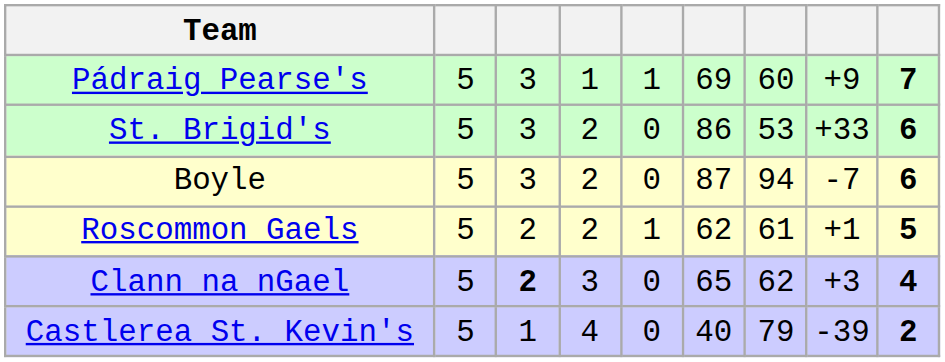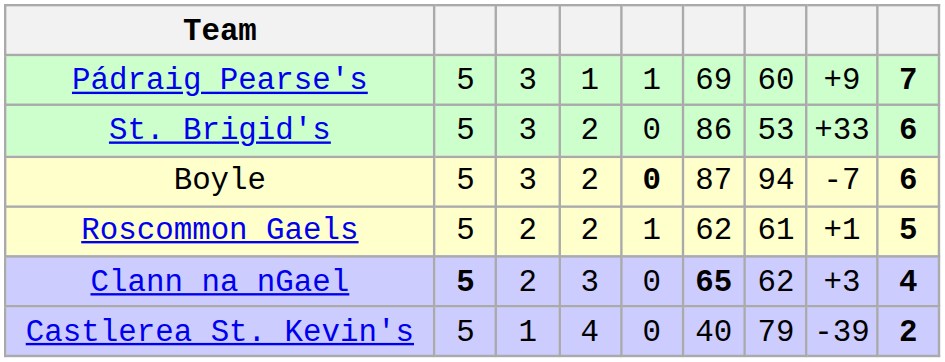(652, 181) normal -> (652, 181) bold
(466, 281) normal -> (466, 281) bold
(528, 281) bold -> (528, 281) normal
(714, 281) normal -> (714, 281) bold
